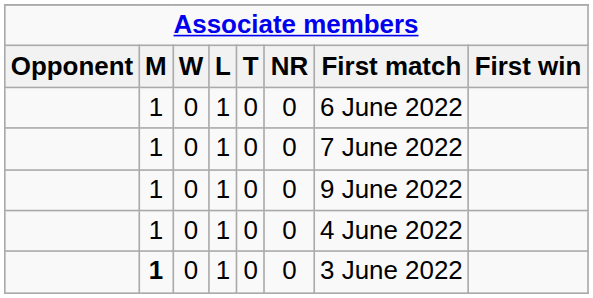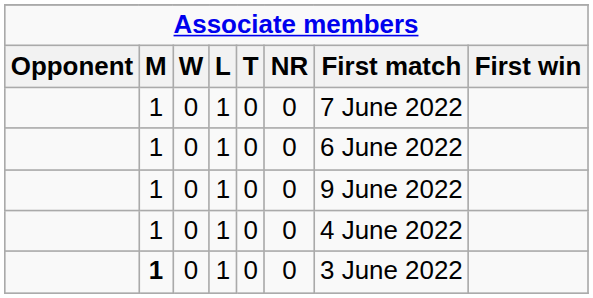(391, 107) 6 June 2022 -> (391, 107) 7 June 2022
(391, 148) 7 June 2022 -> (391, 148) 6 June 2022
